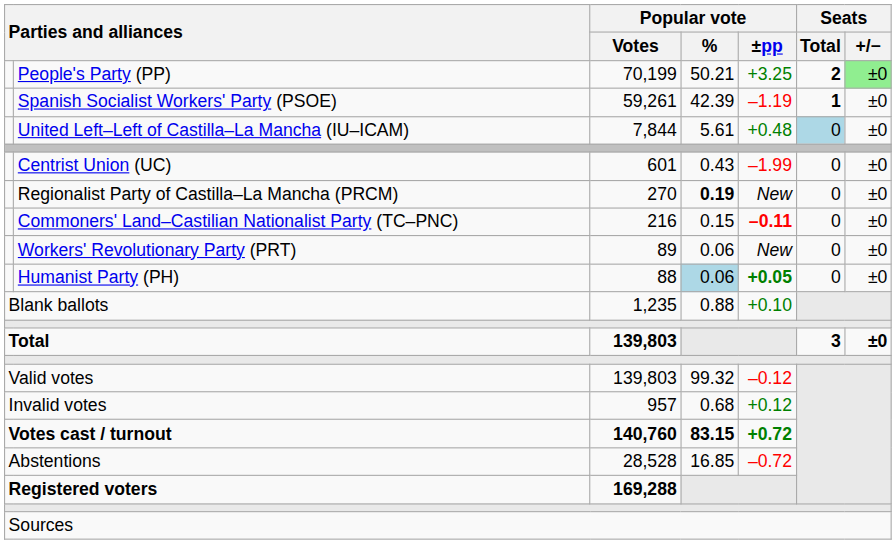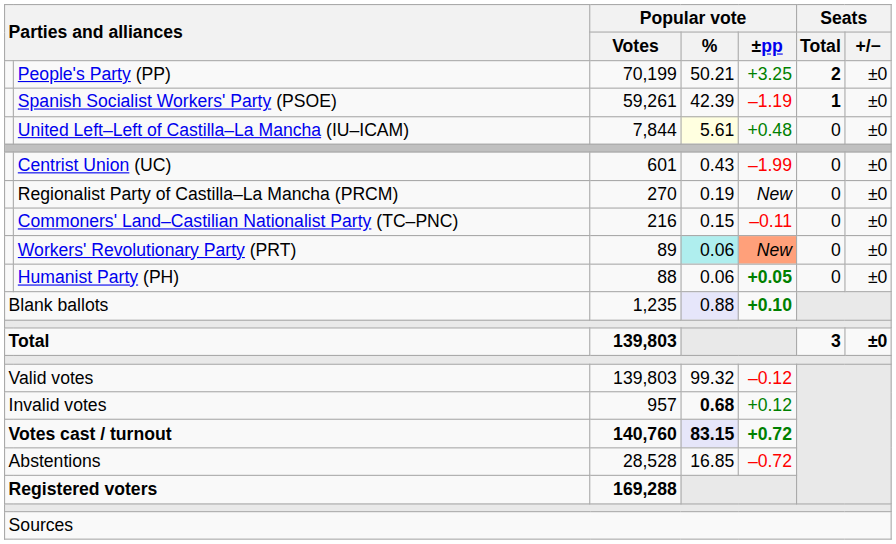(878, 74) lightgreen background -> (878, 74) no background
(717, 130) no background -> (717, 130) lightyellow background
(836, 130) lightblue background -> (836, 130) no background
(717, 194) bold -> (717, 194) normal
(770, 221) bold -> (771, 221) normal
(717, 249) no background -> (717, 249) paleturquoise background
(774, 249) no background -> (774, 249) lightsalmon background
(717, 277) lightblue background -> (717, 277) no background
(717, 305) no background -> (717, 305) lavender background
(770, 305) normal -> (770, 305) bold
(717, 405) normal -> (717, 405) bold
(712, 433) no background -> (712, 433) lavender background
